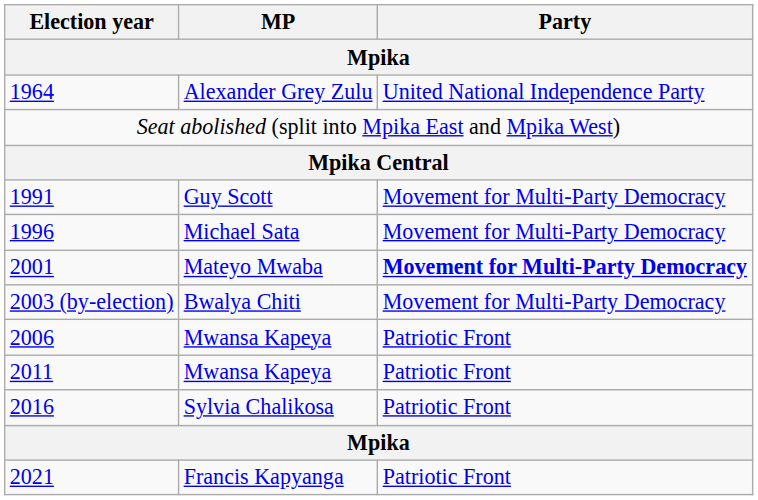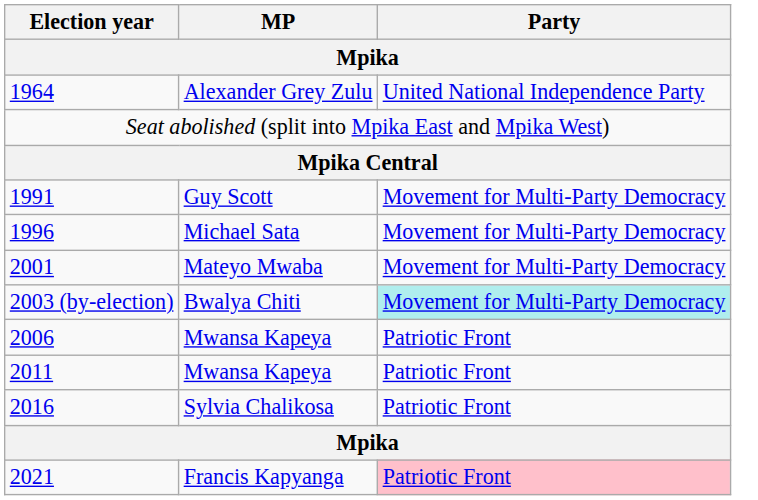(565, 267) bold -> (554, 267) normal
(554, 302) no background -> (554, 302) paleturquoise background
(447, 477) no background -> (447, 477) pink background
